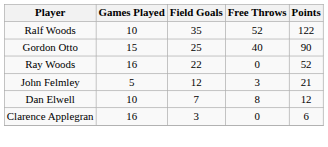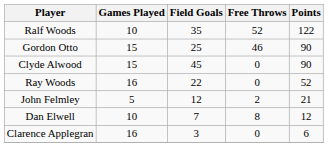(257, 47) 40 -> (257, 47) 46
+ row: (50, 64)
(257, 82) 3 -> (257, 99) 2
